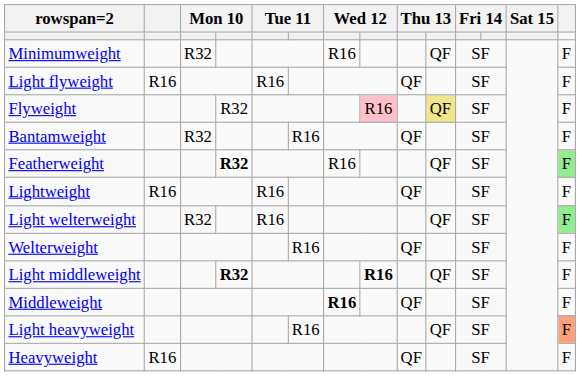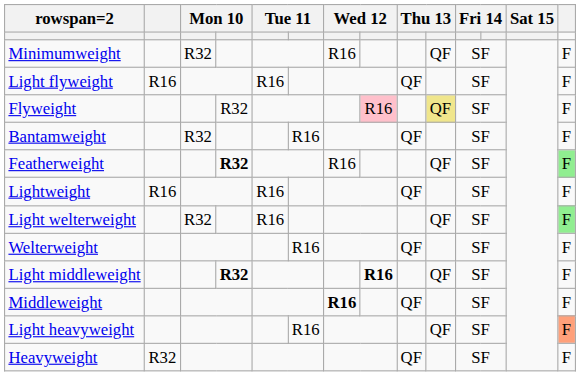(162, 357) R16 -> (162, 357) R32
